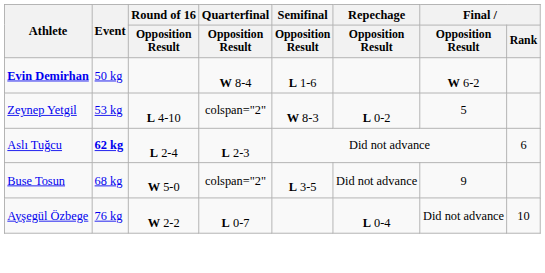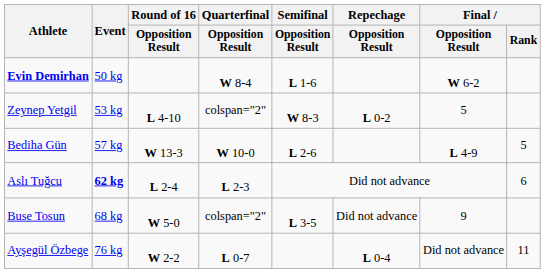+ row: (37, 146)
(523, 216) 10 -> (523, 251) 11
